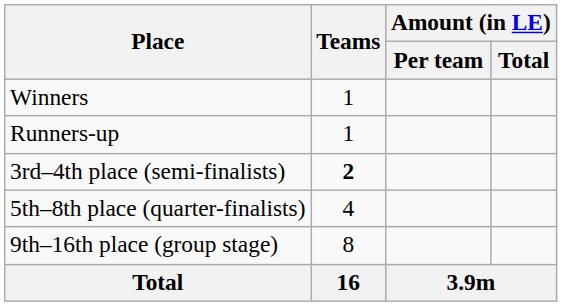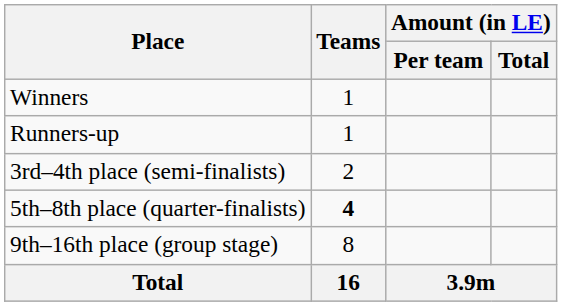(348, 171) bold -> (348, 171) normal
(348, 208) normal -> (348, 208) bold
